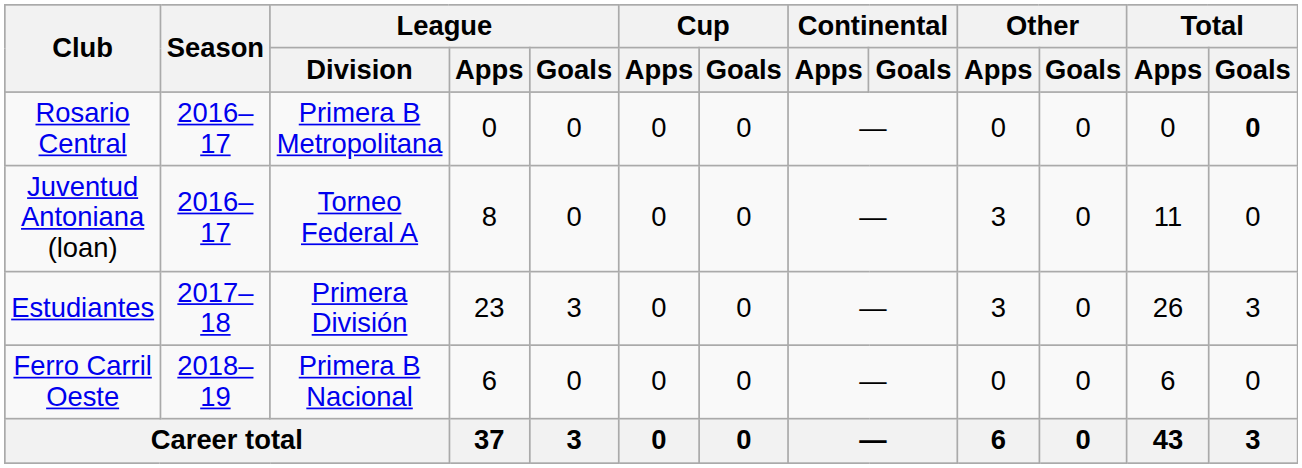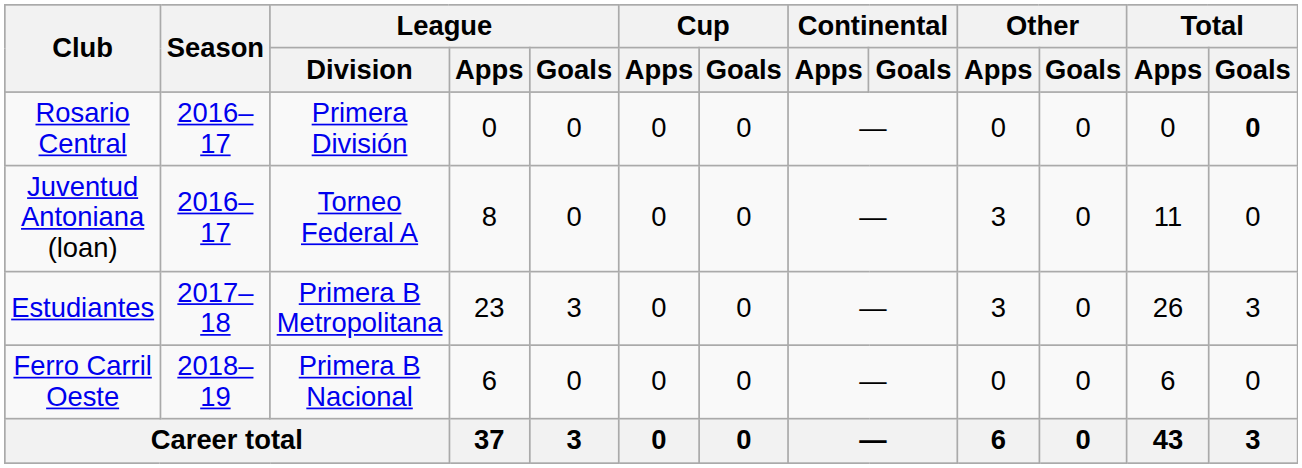(360, 128) Primera B Metropolitana -> (360, 128) Primera División
(360, 307) Primera División -> (360, 307) Primera B Metropolitana
